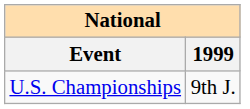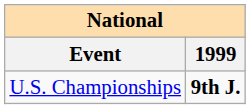(213, 86) normal -> (216, 86) bold
